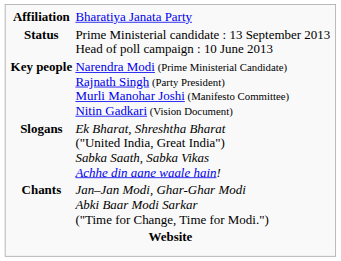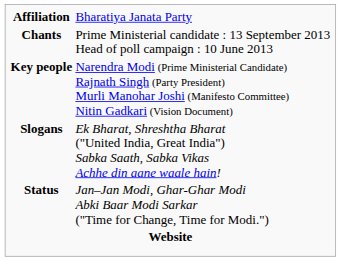(41, 35) Status -> (41, 35) Chants
(41, 190) Chants -> (41, 190) Status
